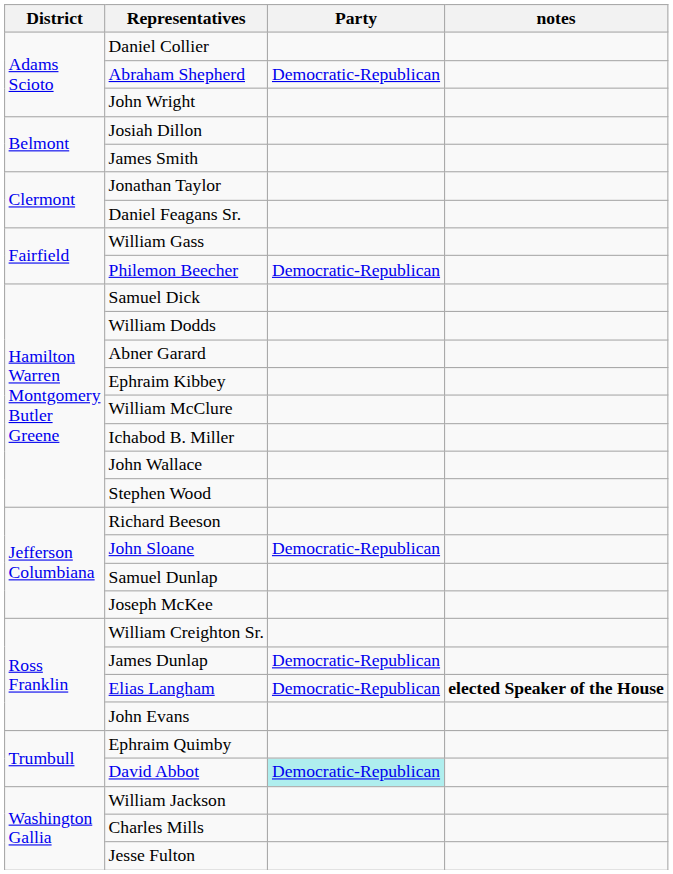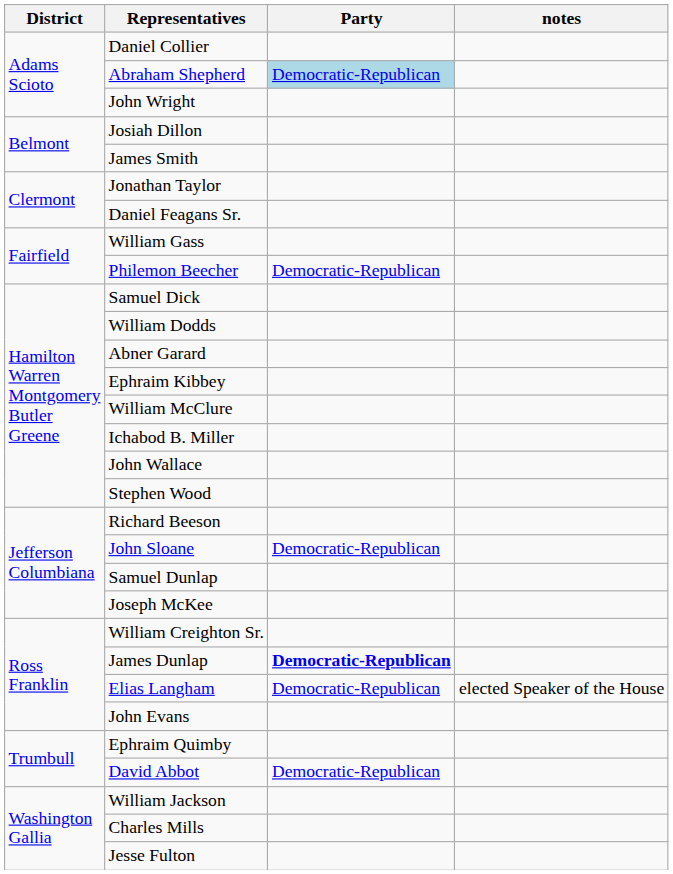(356, 74) no background -> (356, 74) lightblue background
(356, 660) normal -> (361, 660) bold
(556, 688) bold -> (562, 688) normal
(356, 772) paleturquoise background -> (356, 772) no background
